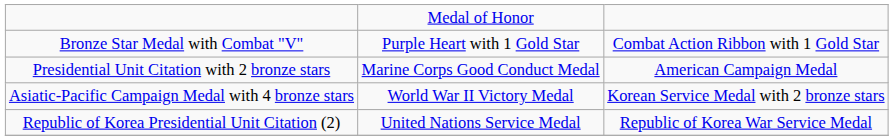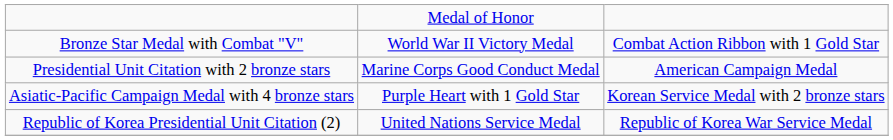(481, 43) Purple Heart with 1 Gold Star -> (481, 43) World War II Victory Medal
(481, 95) World War II Victory Medal -> (481, 95) Purple Heart with 1 Gold Star
